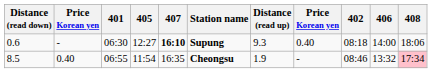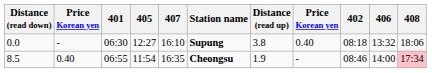(13, 42) 0.6 -> (13, 42) 0.0
(173, 42) bold -> (173, 42) normal
(260, 42) 9.3 -> (259, 42) 3.8
(384, 42) 14:00 -> (384, 42) 13:32
(384, 59) 13:32 -> (384, 59) 14:00
